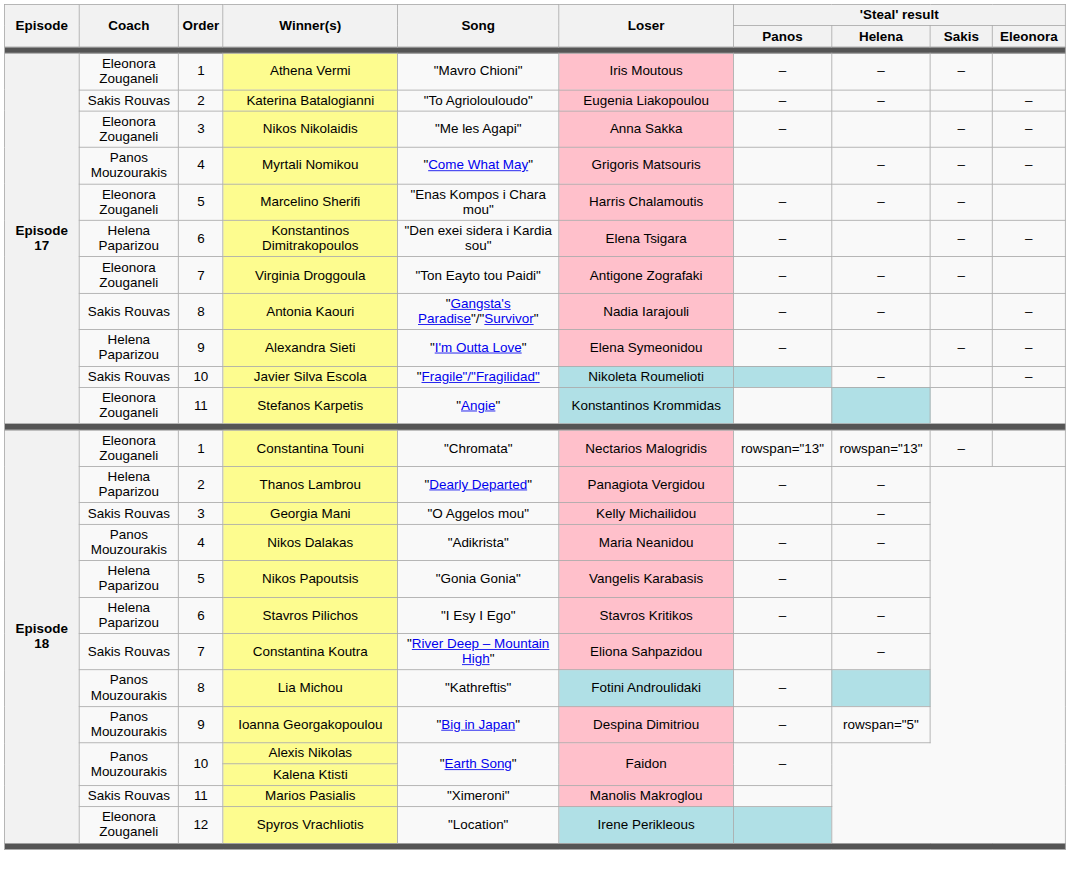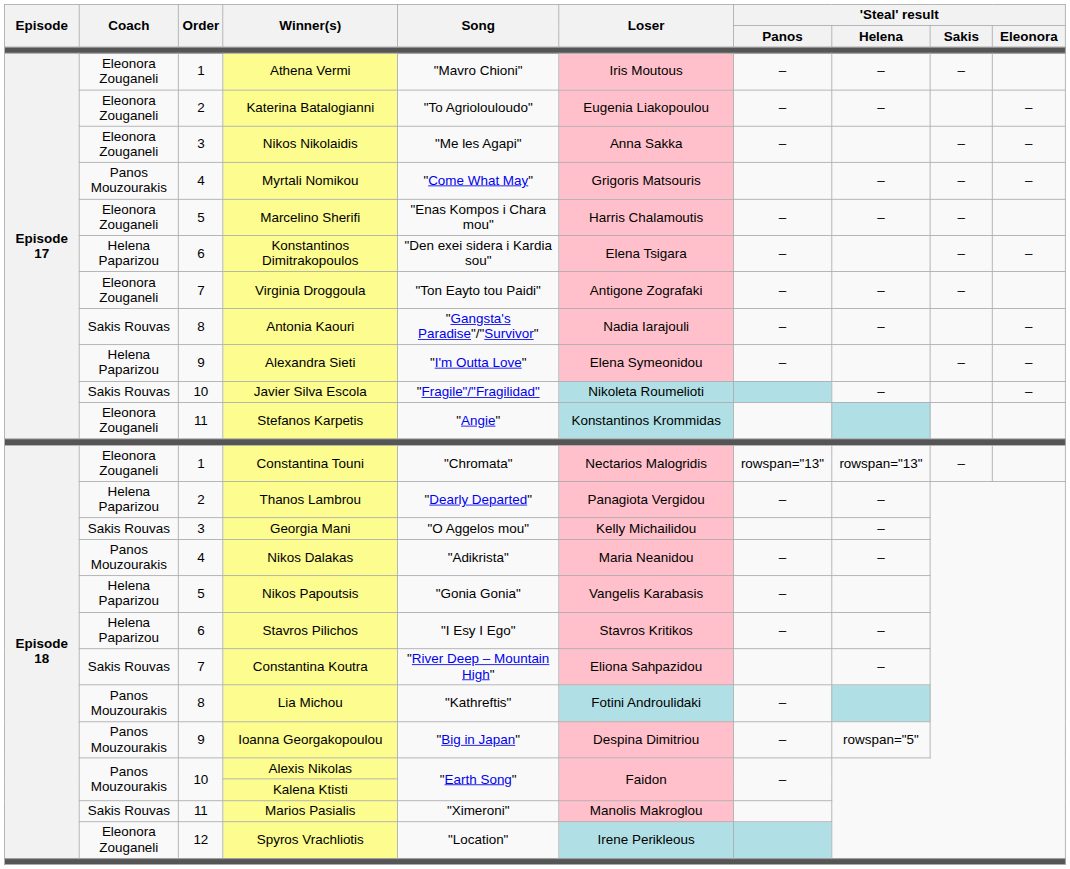(129, 100) Sakis Rouvas -> (129, 107) Eleonora Zouganeli
